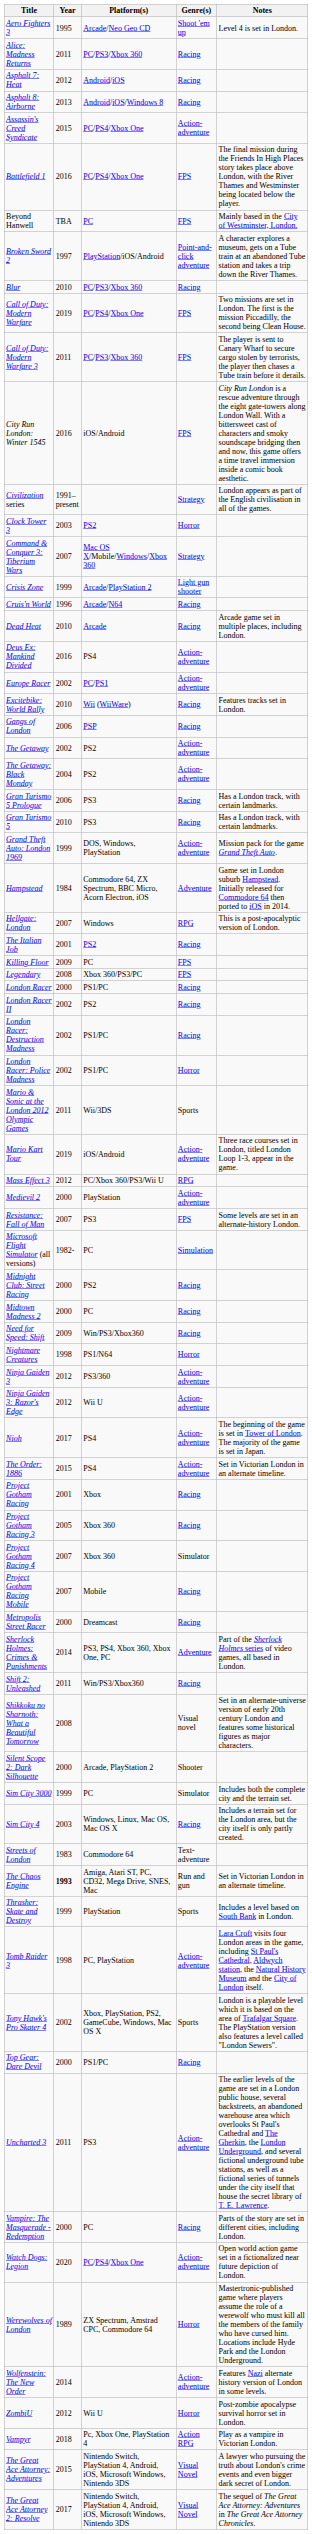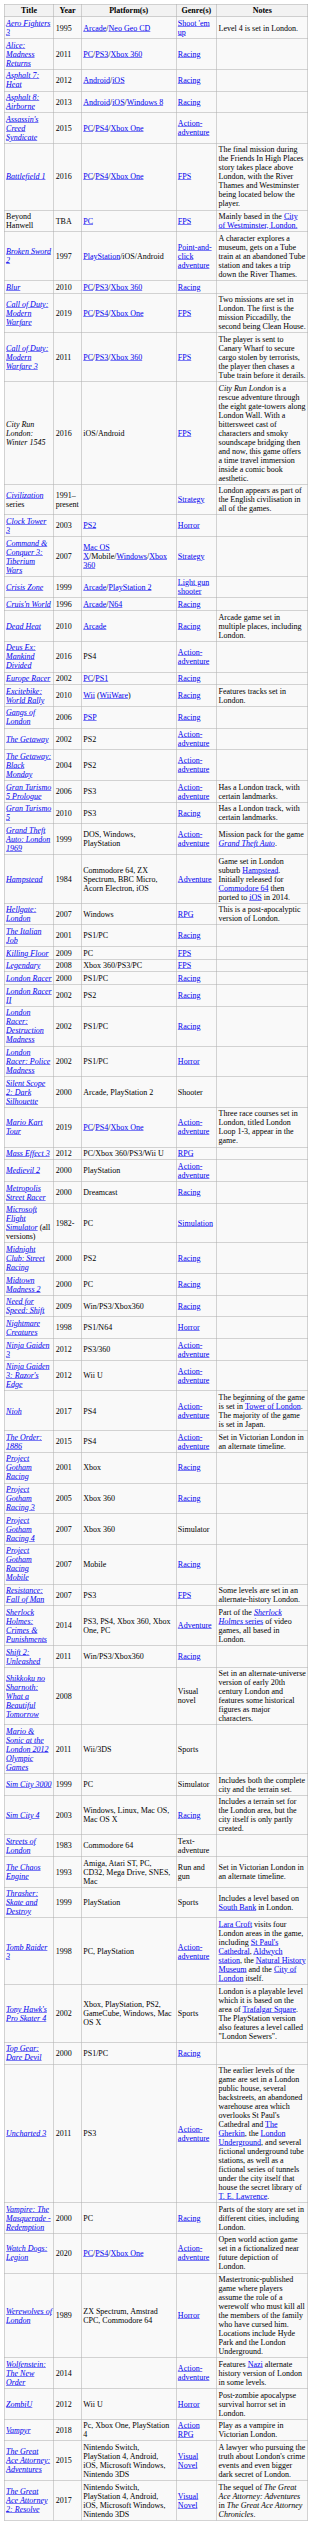(194, 683) Action-adventure -> (189, 678) Racing
(189, 800) Racing -> (194, 791) Action-adventure
(90, 944) PS2 -> (96, 935) PS1/PC
rows swapped: (27, 1110) <-> (26, 1767)
(104, 1154) iOS/Android -> (113, 1127) PC/PS4/Xbox One
rows swapped: (26, 1622) <-> (25, 1219)
(64, 1881) bold -> (64, 1872) normal
